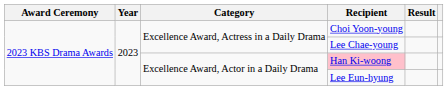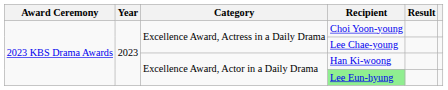(361, 61) pink background -> (361, 61) no background
(362, 77) no background -> (362, 77) lightgreen background
